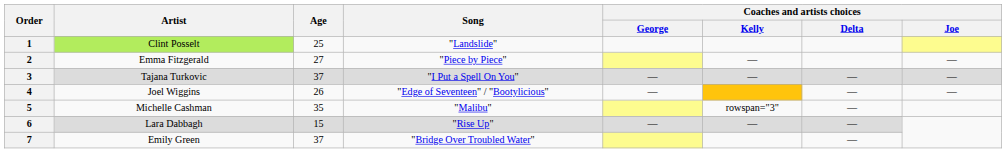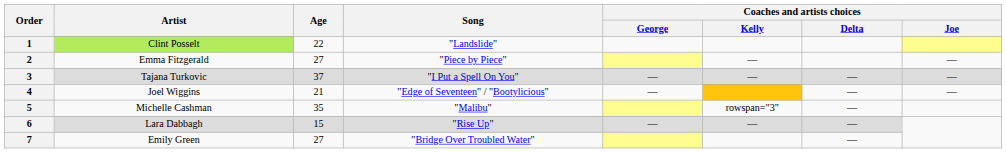(318, 44) 25 -> (318, 44) 22
(318, 92) 26 -> (318, 92) 21
(318, 140) 37 -> (318, 140) 27
